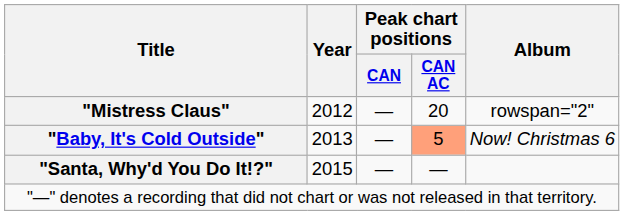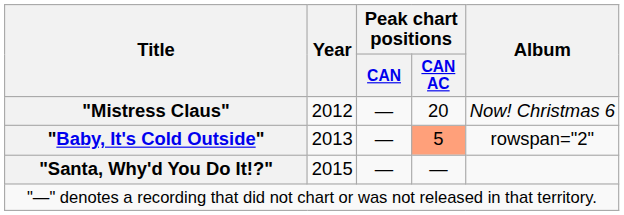(542, 110) rowspan="2" -> (542, 110) Now! Christmas 6
(542, 140) Now! Christmas 6 -> (542, 140) rowspan="2"
